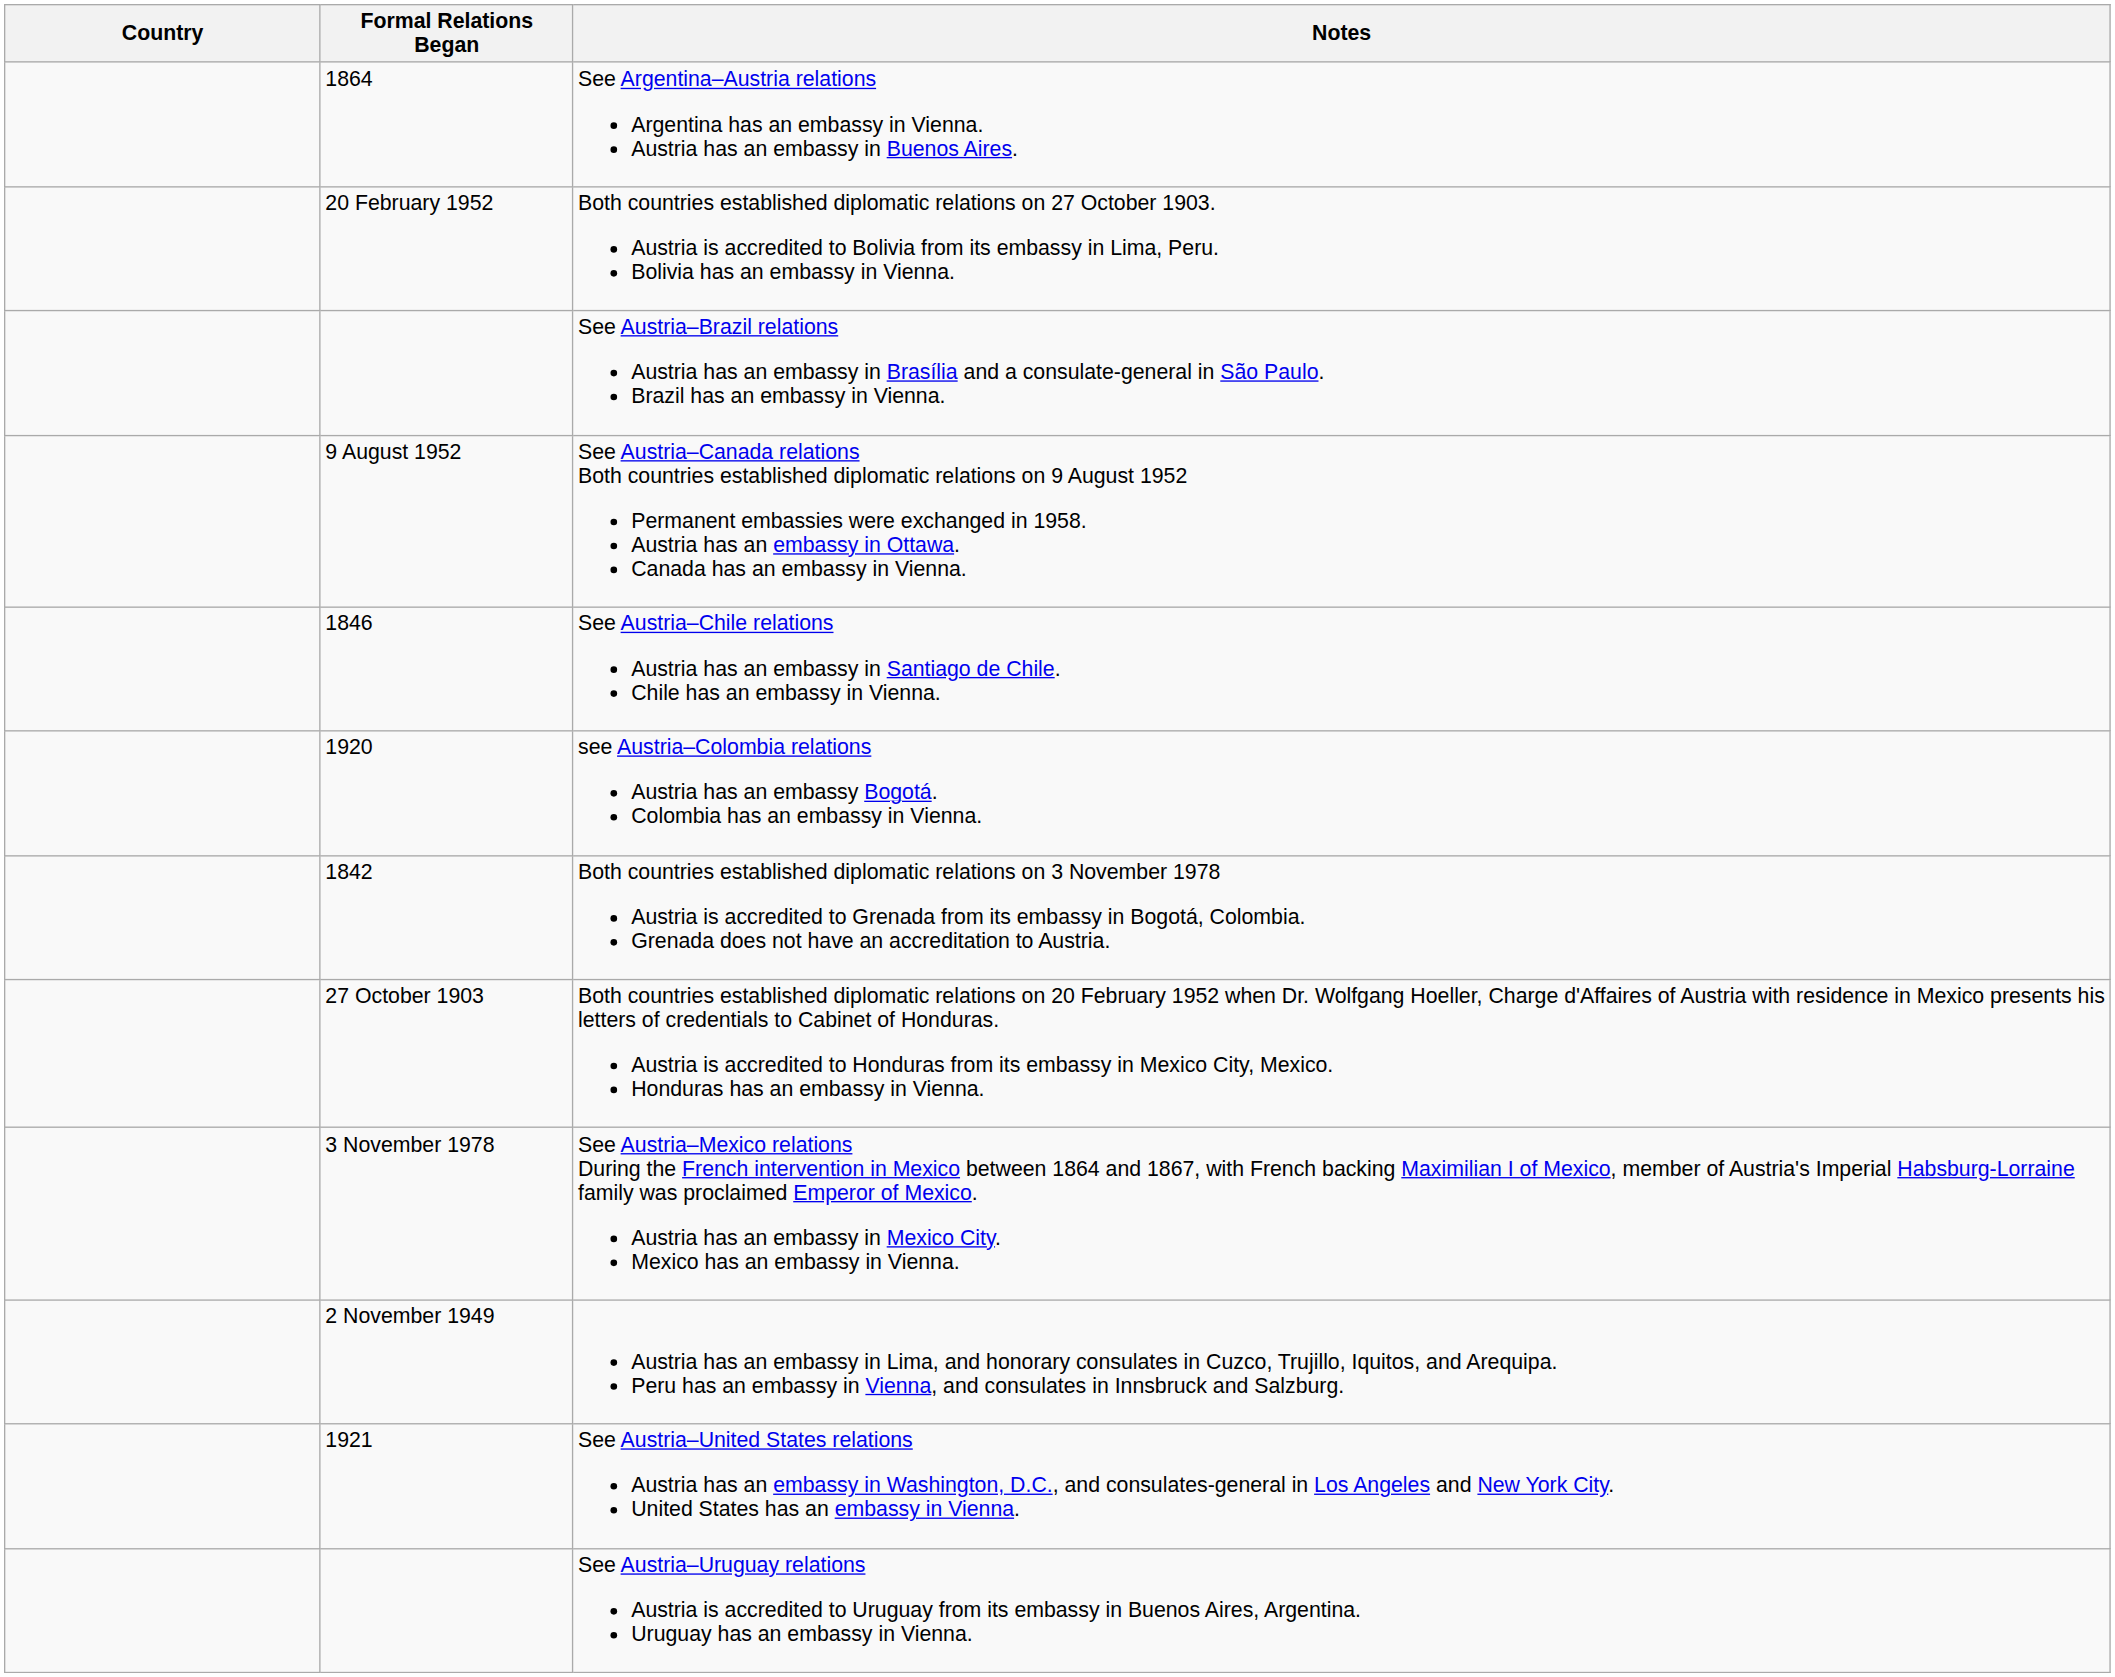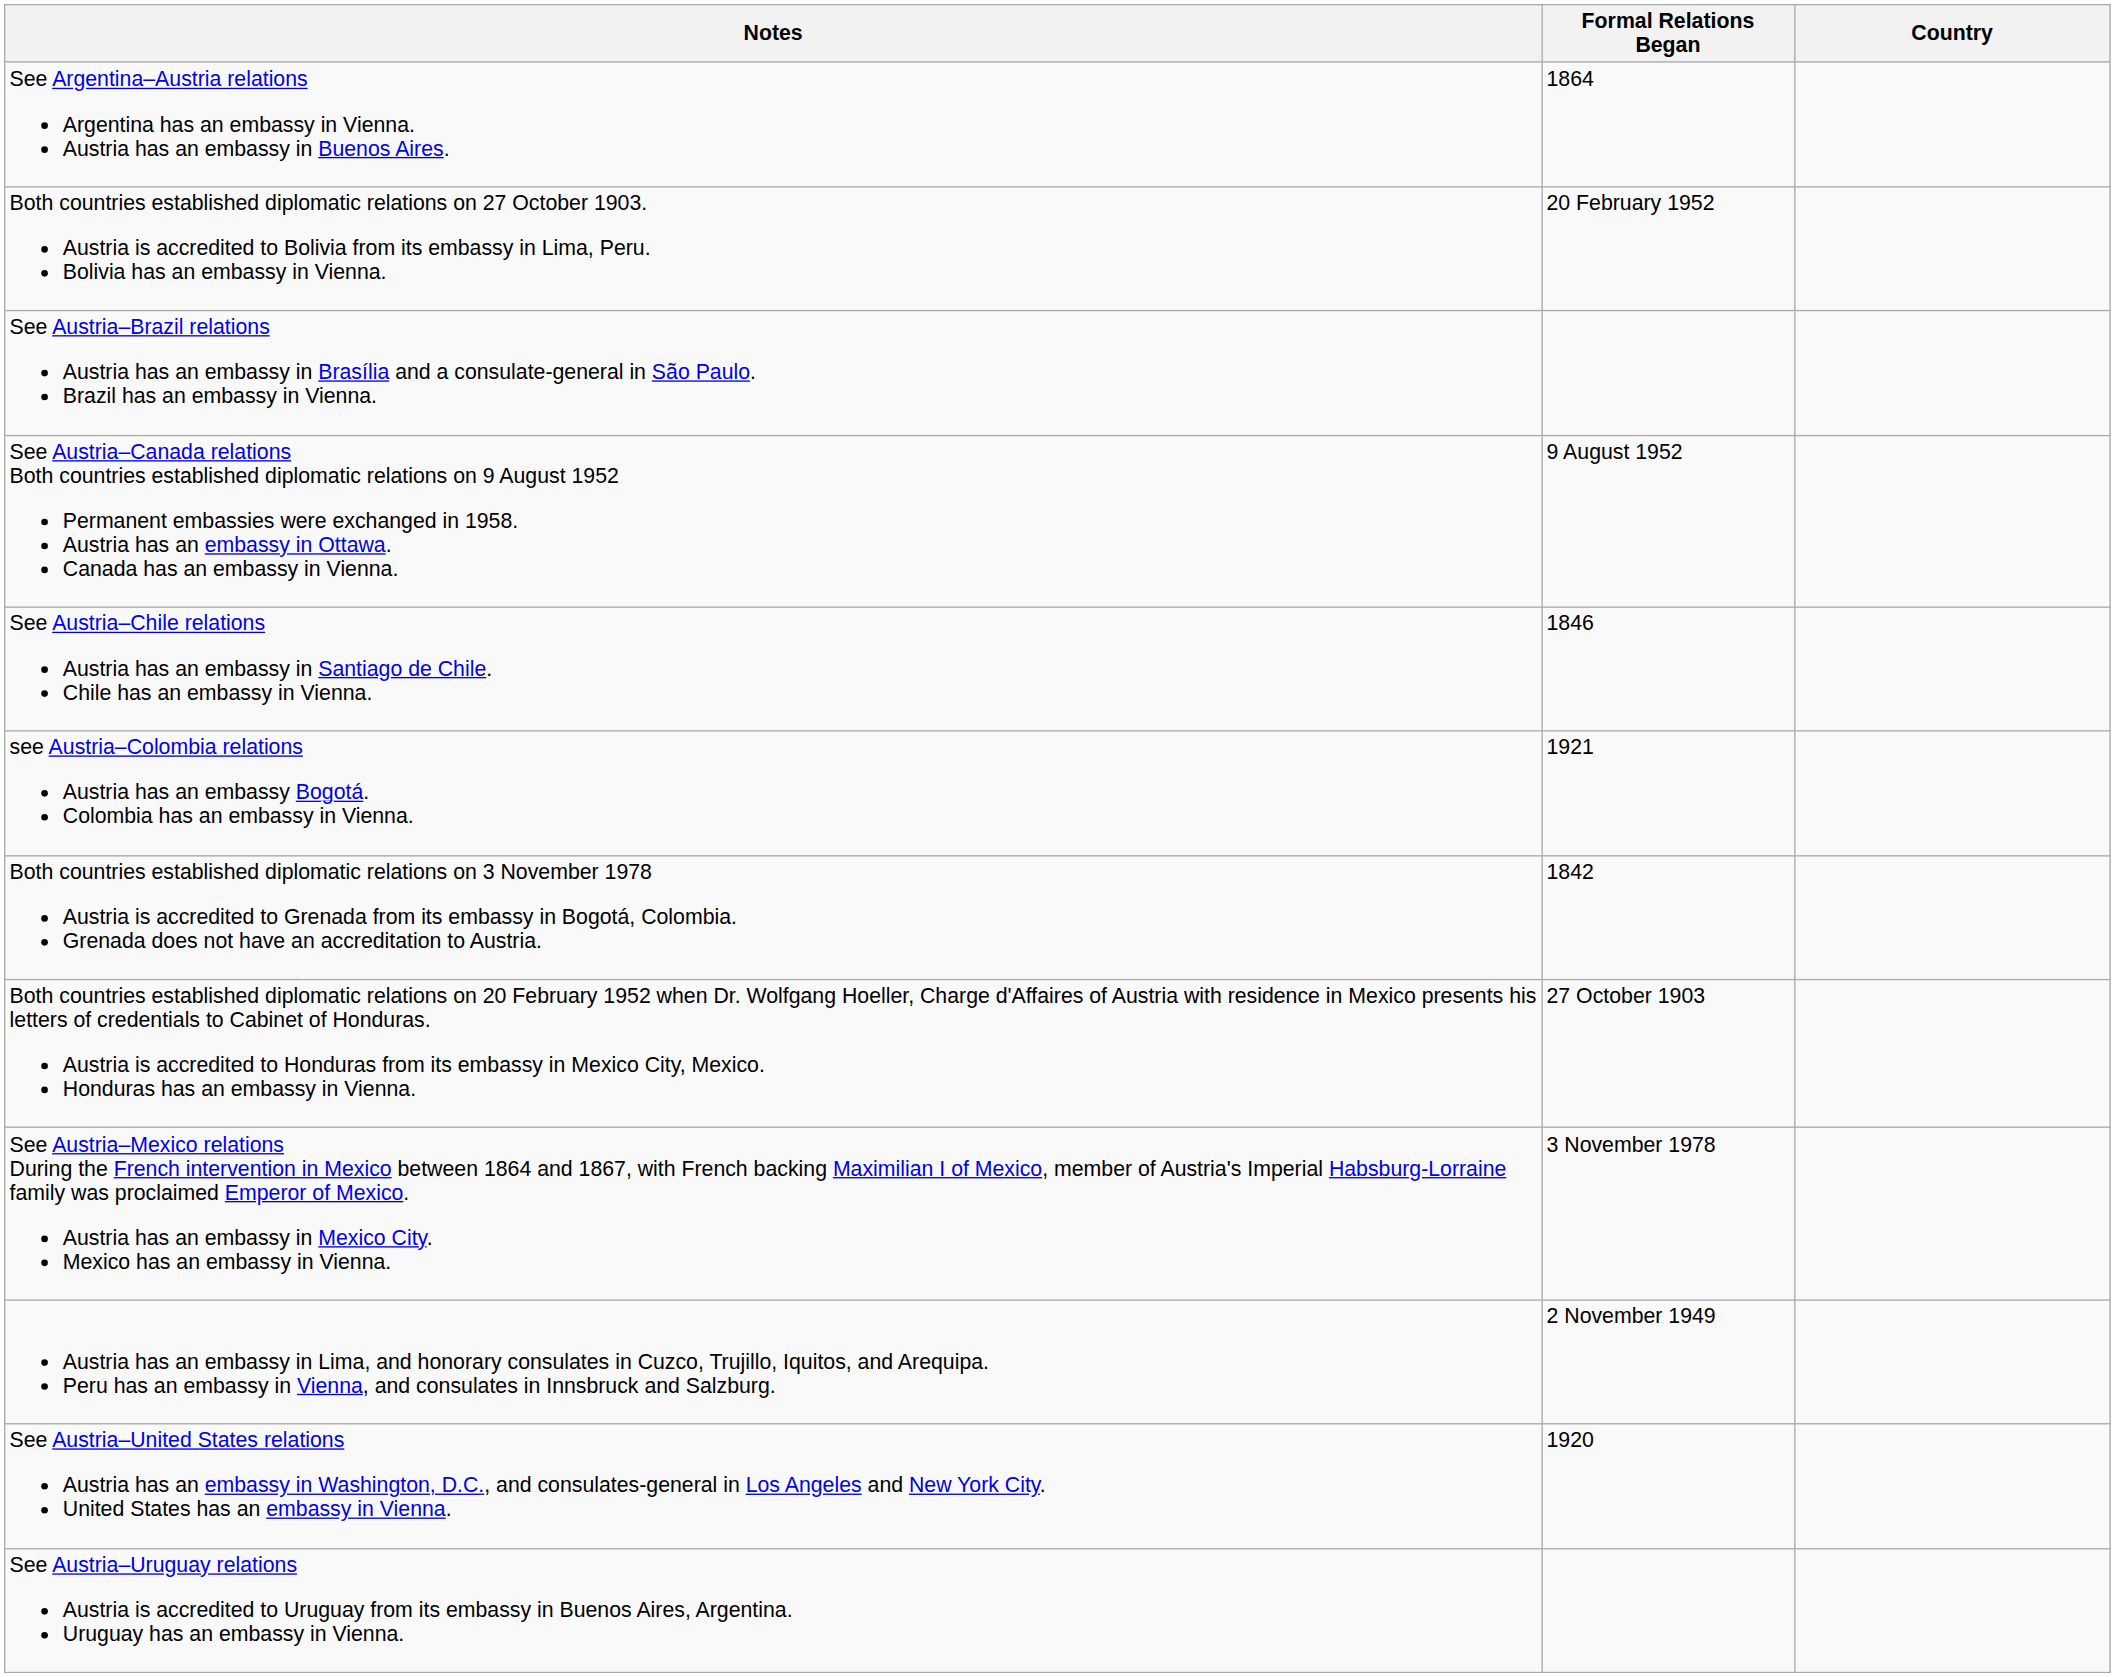columns swapped: (163, 33) <-> (1342, 33)
(349, 747) 1920 -> (1570, 747) 1921
(349, 1440) 1921 -> (1570, 1440) 1920
